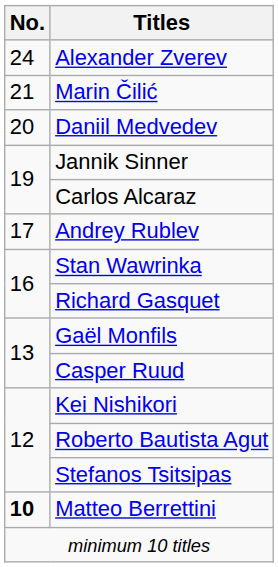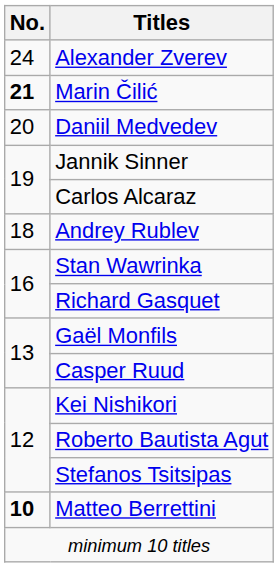(22, 92) normal -> (22, 92) bold
(22, 231) 17 -> (22, 231) 18
